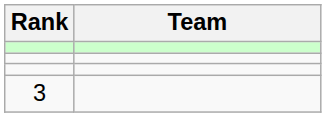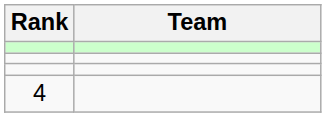(40, 92) 3 -> (40, 92) 4
